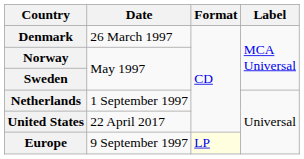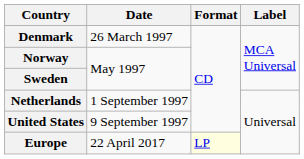(128, 121) 22 April 2017 -> (139, 121) 9 September 1997
(139, 143) 9 September 1997 -> (128, 143) 22 April 2017
